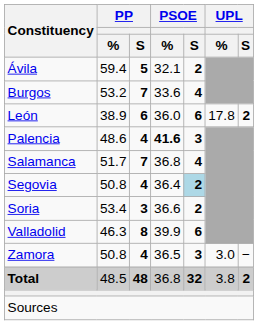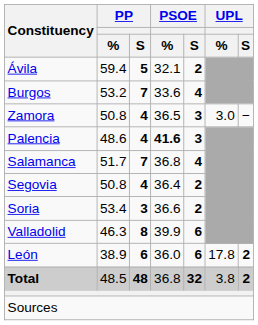rows swapped: (23, 115) <-> (31, 255)
(198, 185) lightblue background -> (198, 185) no background
